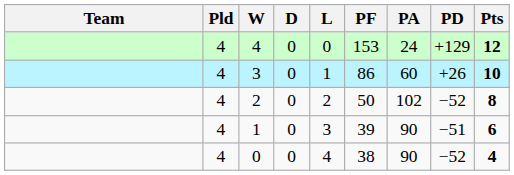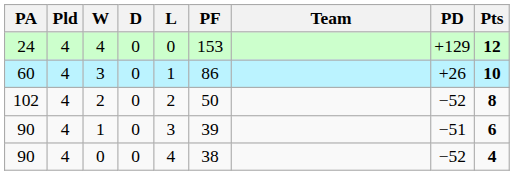columns swapped: (104, 18) <-> (409, 18)
